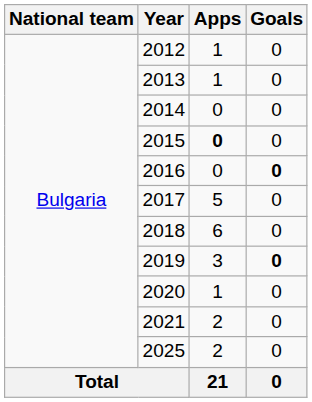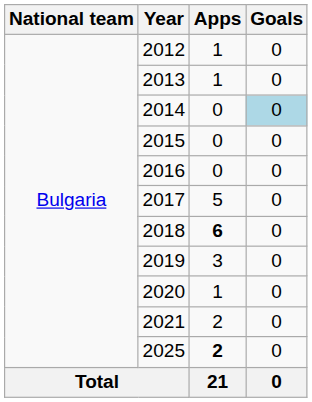(277, 110) no background -> (277, 110) lightblue background
(218, 140) bold -> (218, 140) normal
(277, 170) bold -> (277, 170) normal
(218, 230) normal -> (218, 230) bold
(277, 261) bold -> (277, 261) normal
(218, 351) normal -> (218, 351) bold
